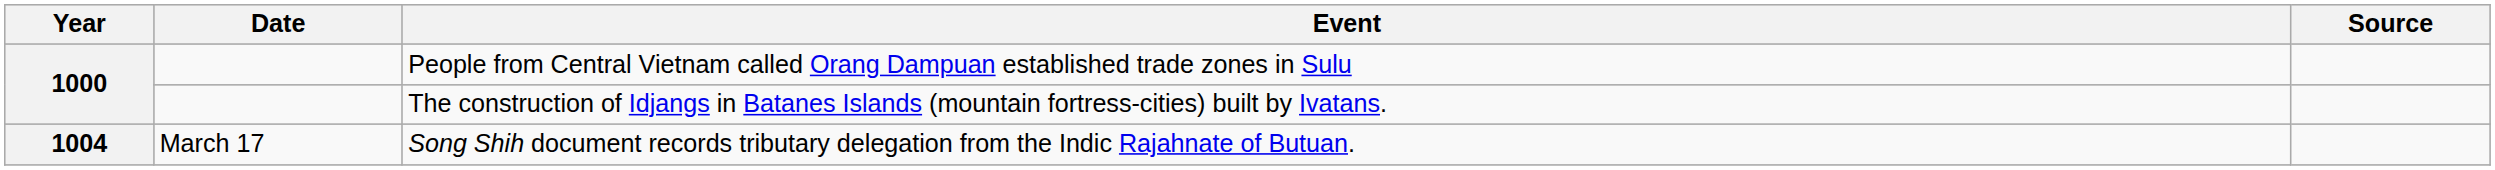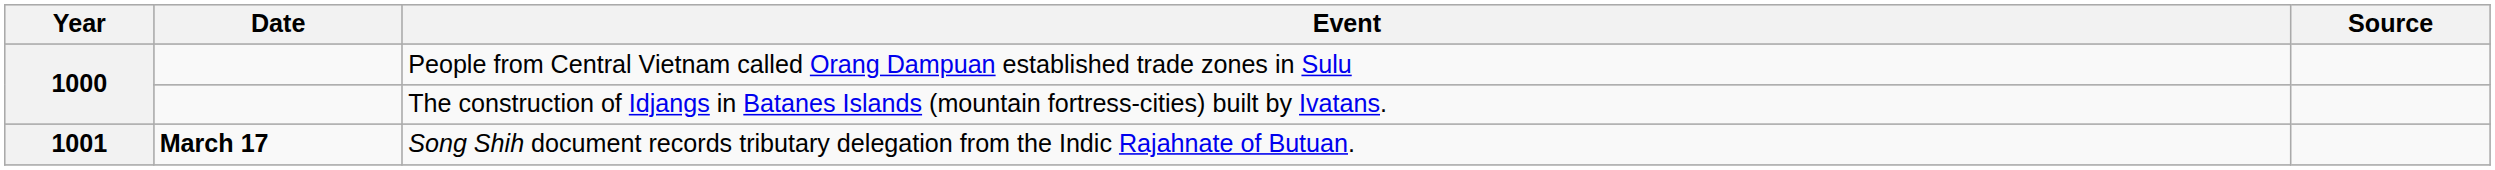(79, 143) 1004 -> (79, 143) 1001
(212, 143) normal -> (214, 143) bold
